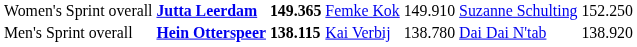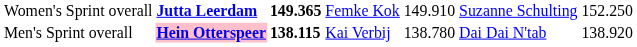(211, 32) no background -> (211, 32) pink background
